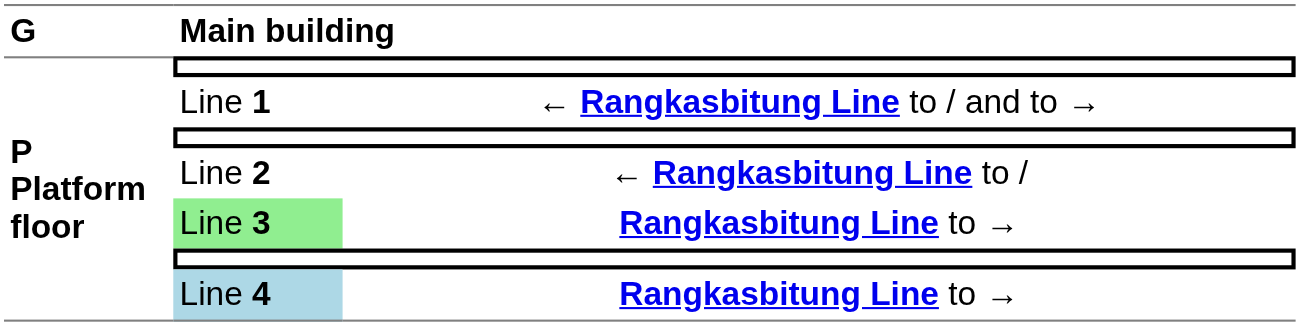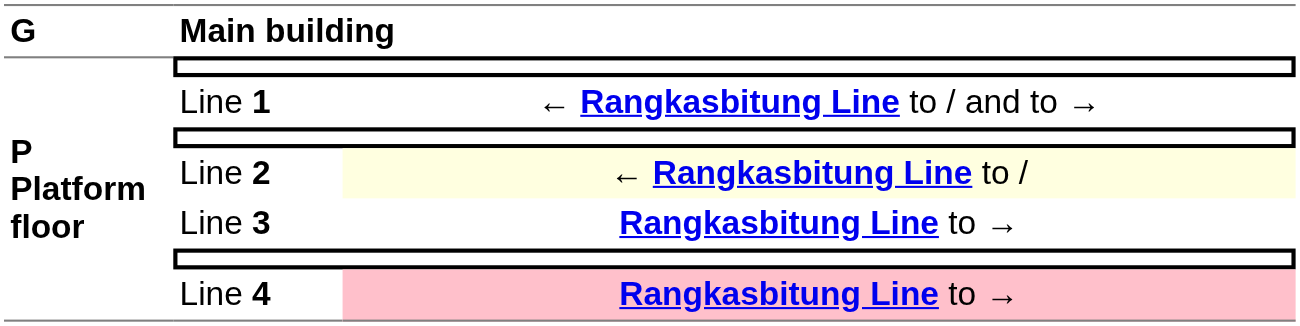(819, 172) no background -> (819, 172) lightyellow background
(225, 222) lightgreen background -> (225, 222) no background
(225, 293) lightblue background -> (225, 293) no background
(819, 293) no background -> (819, 293) pink background
